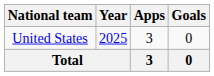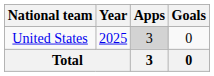(149, 37) no background -> (149, 37) lightgrey background
